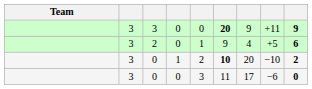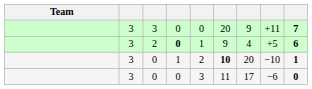(225, 28) bold -> (225, 28) normal
(296, 28) 9 -> (296, 28) 7
(178, 44) normal -> (178, 44) bold
(296, 60) 2 -> (296, 60) 1
